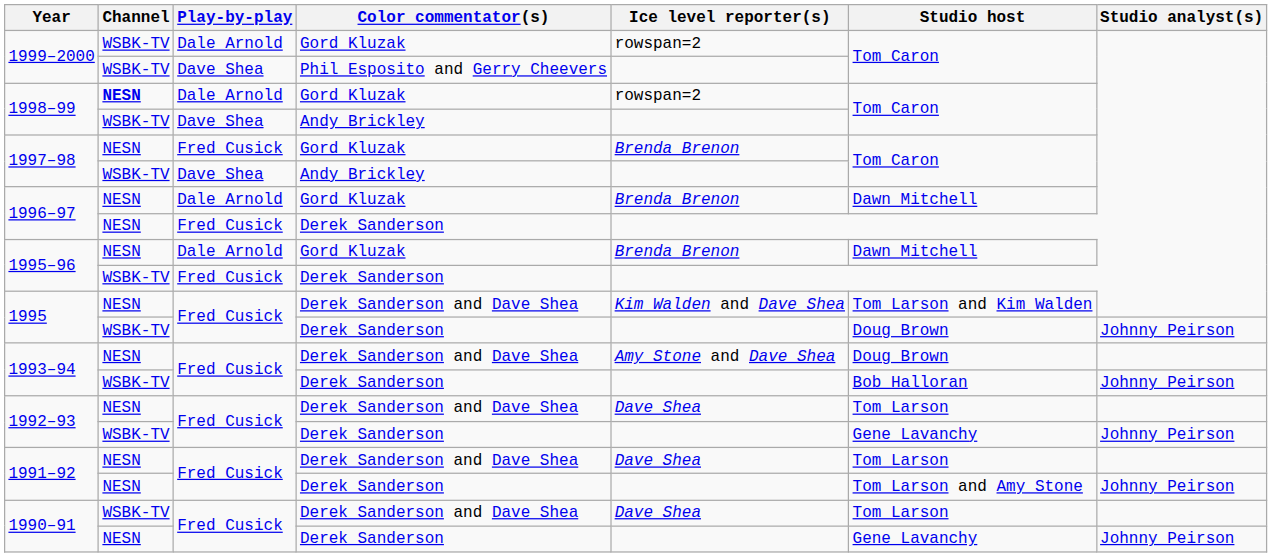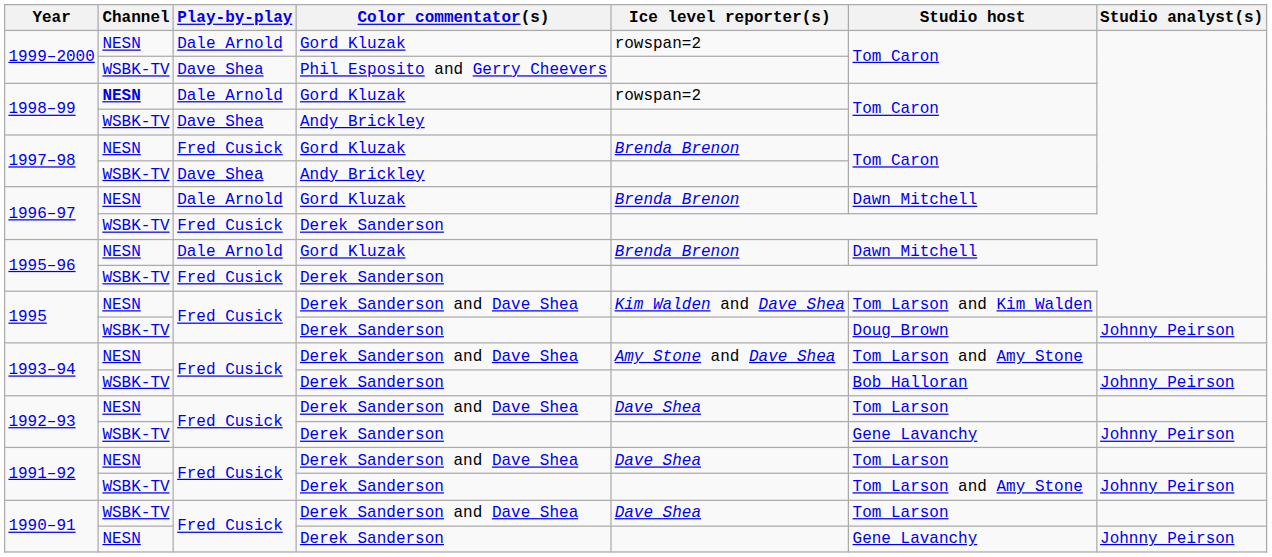(136, 44) WSBK-TV -> (122, 44) NESN
(122, 226) NESN -> (136, 226) WSBK-TV
(901, 356) Doug Brown -> (968, 356) Tom Larson and Amy Stone
(122, 487) NESN -> (136, 487) WSBK-TV
